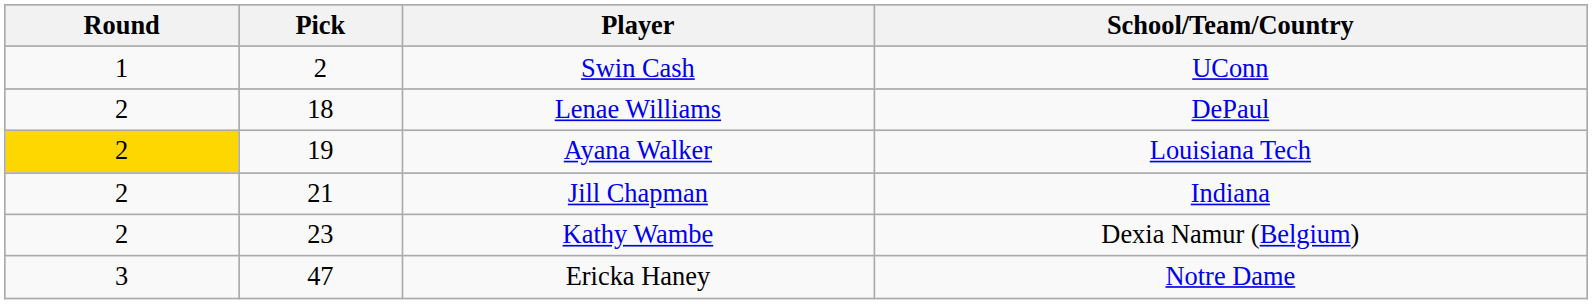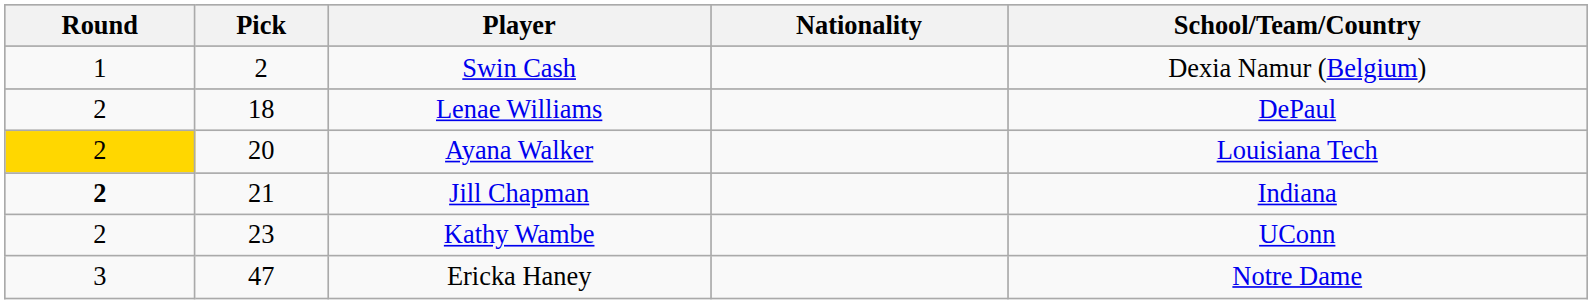+ column: (859, 25)
(1230, 67) UConn -> (1297, 67) Dexia Namur (Belgium)
(320, 151) 19 -> (261, 151) 20
(122, 192) normal -> (100, 192) bold
(1230, 234) Dexia Namur (Belgium) -> (1297, 234) UConn
